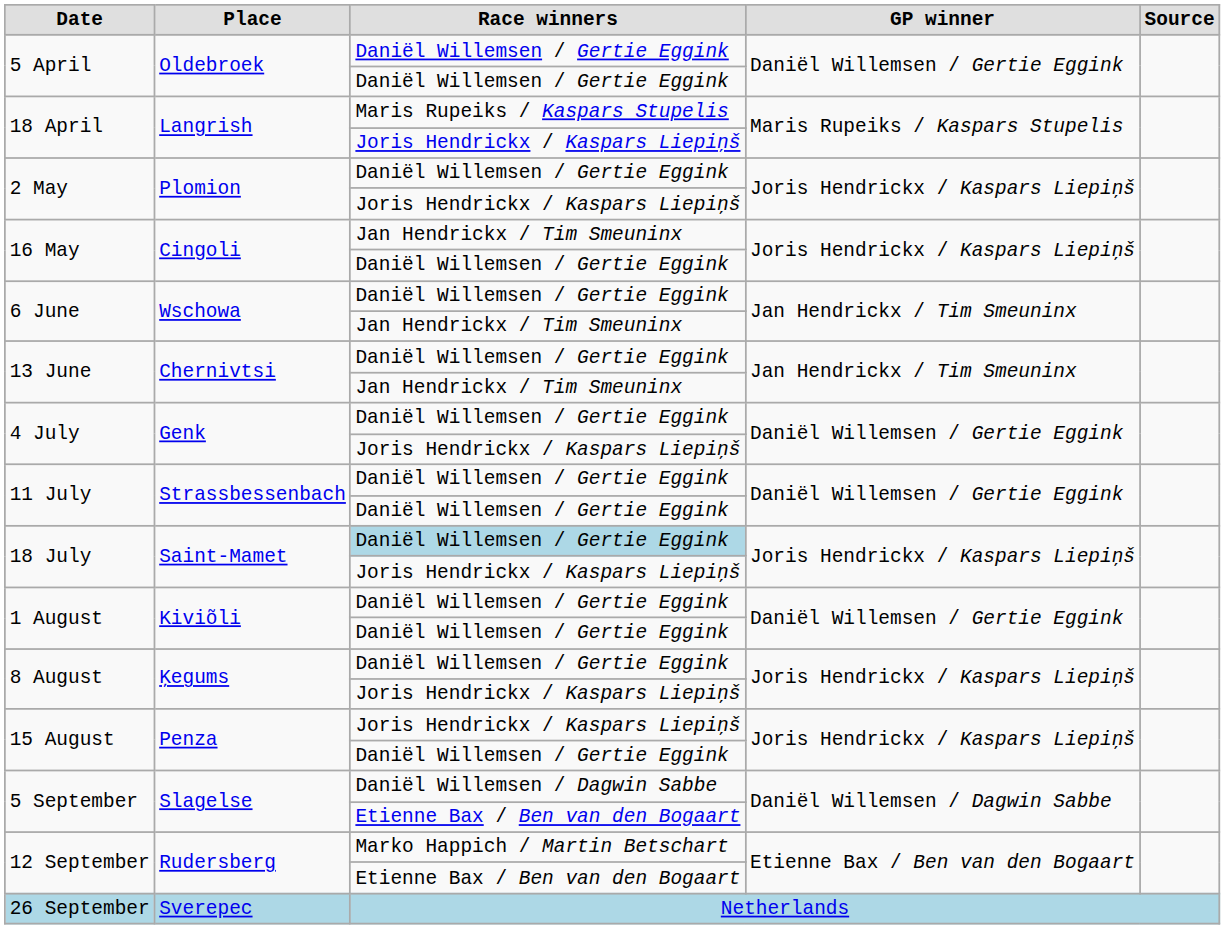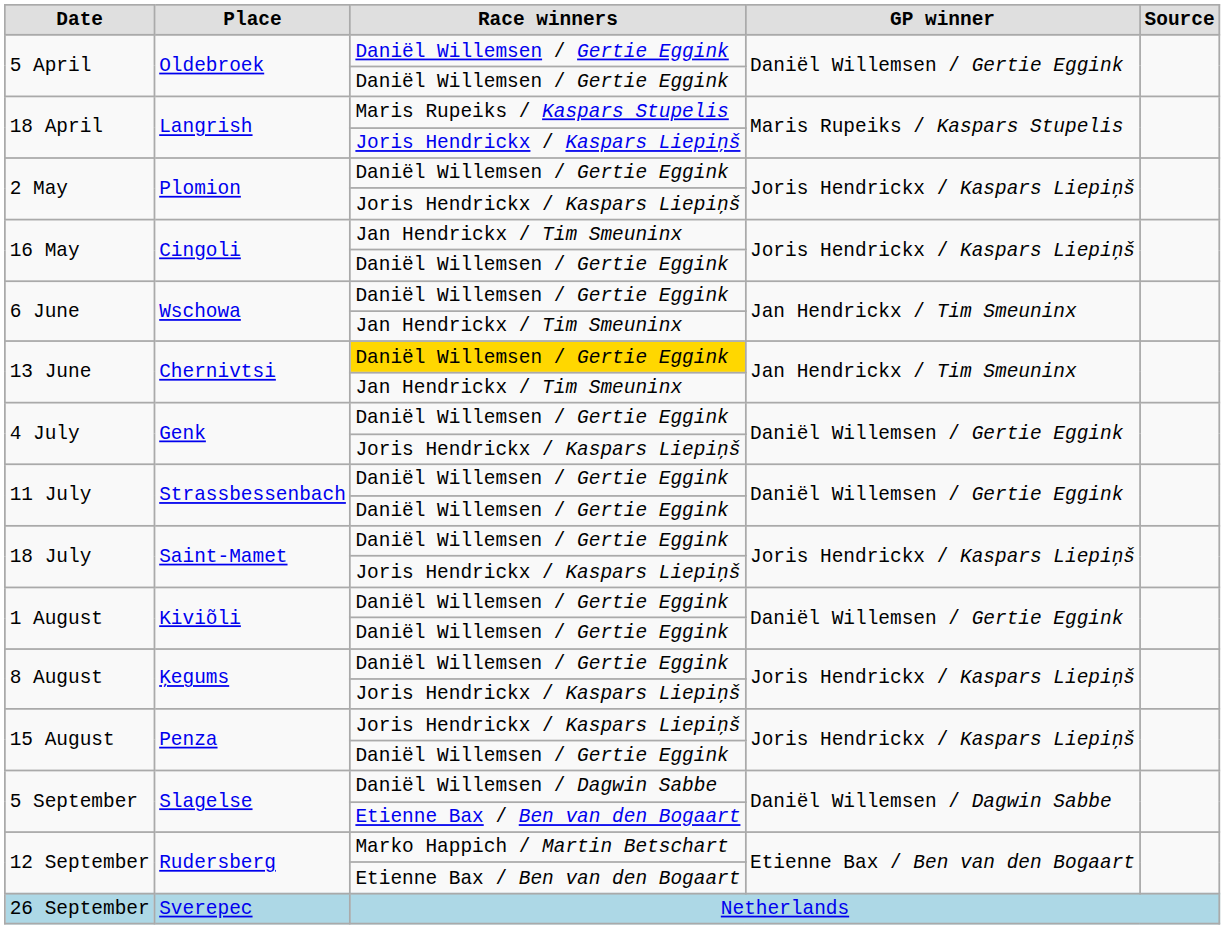(542, 357) no background -> (542, 357) gold background
(542, 541) lightblue background -> (542, 541) no background
